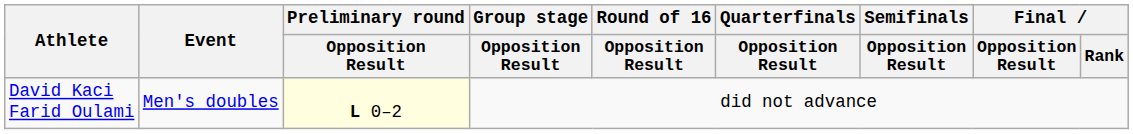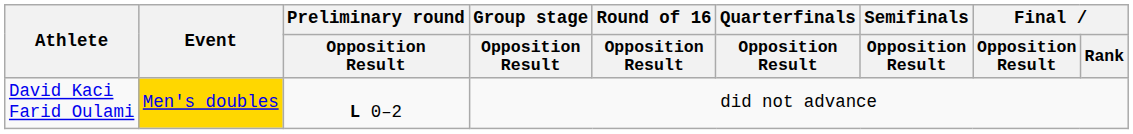(211, 103) no background -> (211, 103) gold background
(376, 113) lightyellow background -> (376, 113) no background
